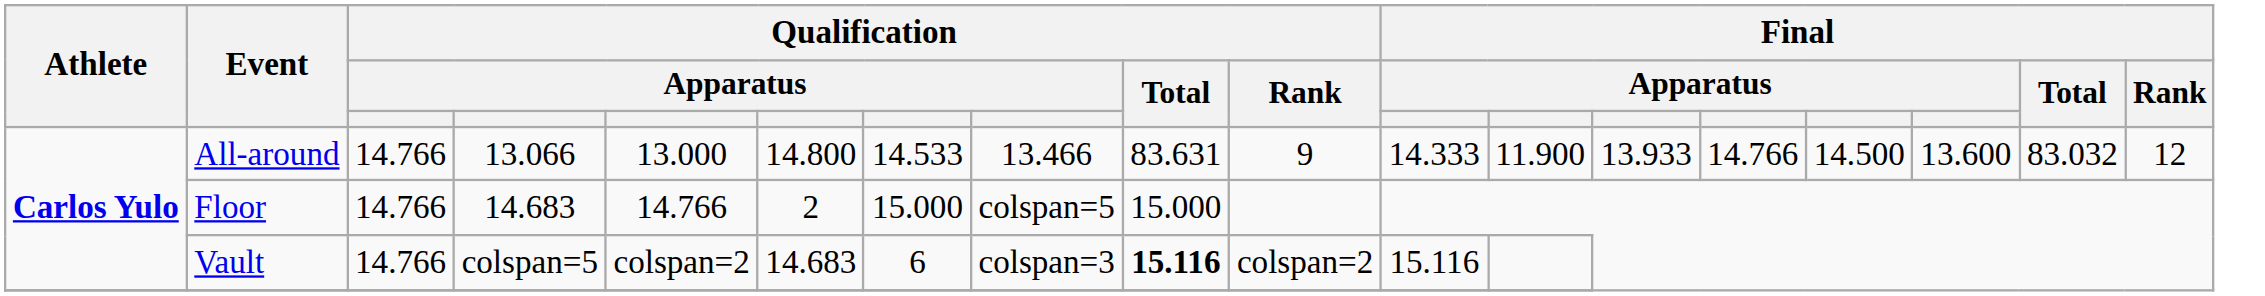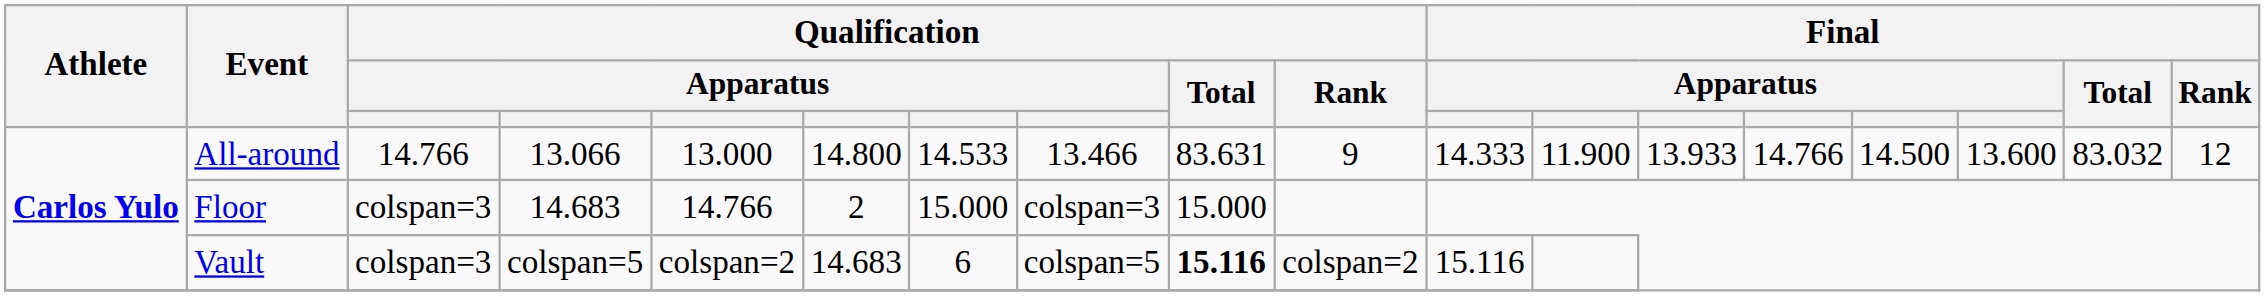(401, 208) 14.766 -> (423, 208) colspan=3
(1047, 208) colspan=5 -> (1092, 208) colspan=3
(401, 262) 14.766 -> (423, 262) colspan=3
(1047, 262) colspan=3 -> (1092, 262) colspan=5
